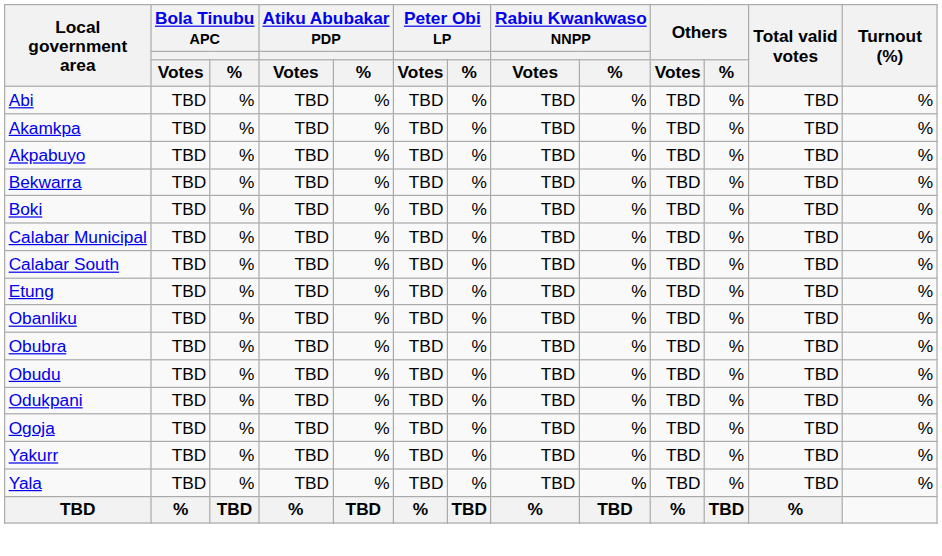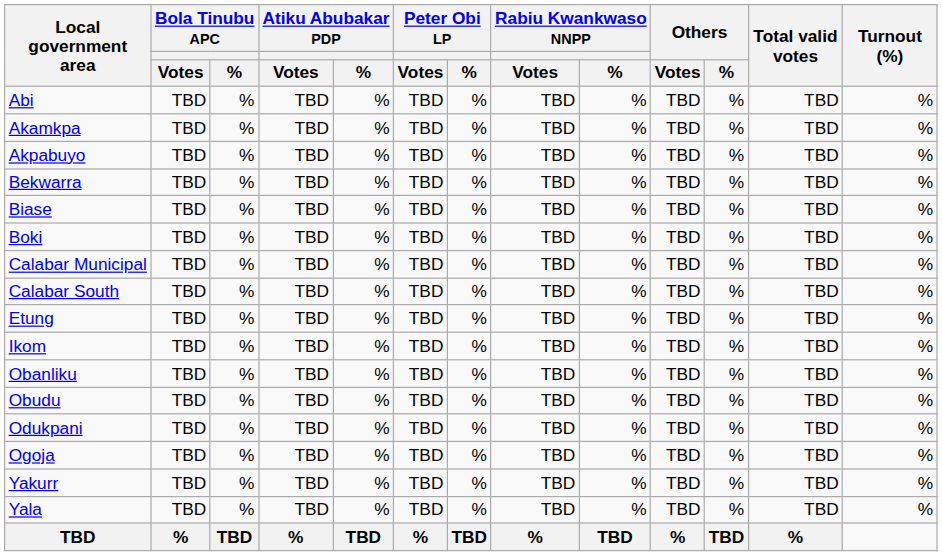+ row: (30, 210)
+ row: (27, 346)
- row: (37, 346)
